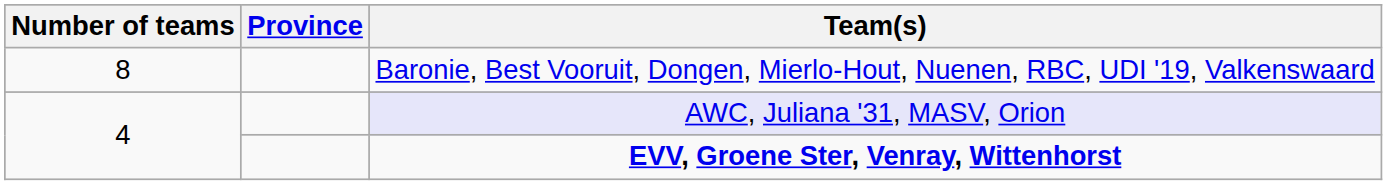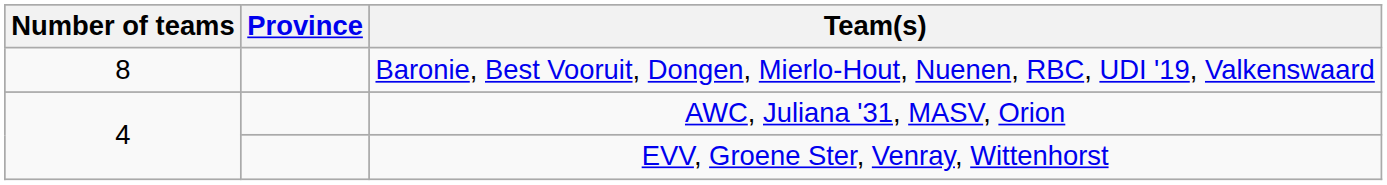(875, 112) lavender background -> (875, 112) no background
(875, 156) bold -> (875, 156) normal
